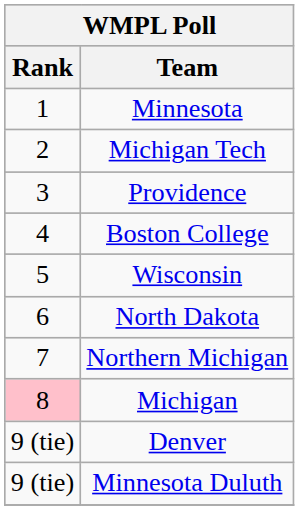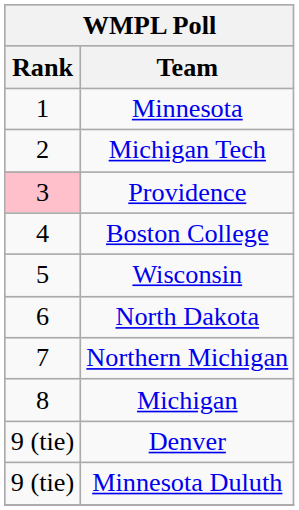(43, 191) no background -> (43, 191) pink background
(43, 399) pink background -> (43, 399) no background
